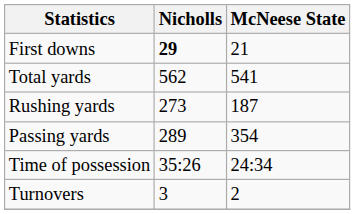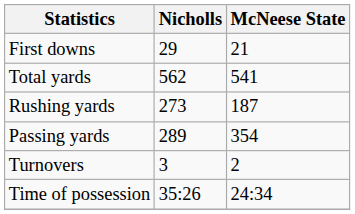(168, 48) bold -> (168, 48) normal
rows swapped: (46, 194) <-> (80, 164)
